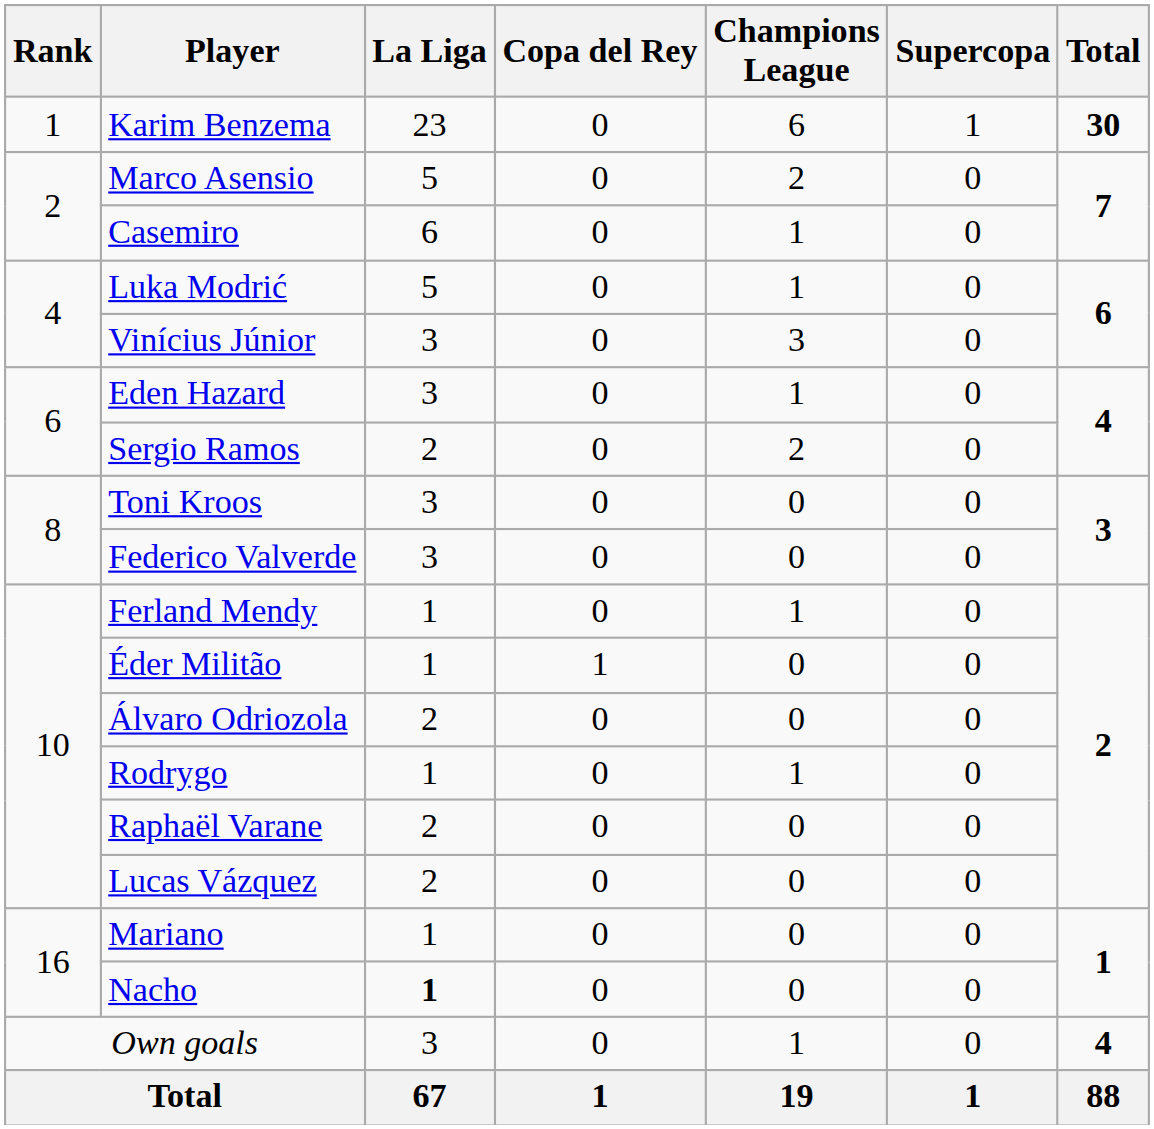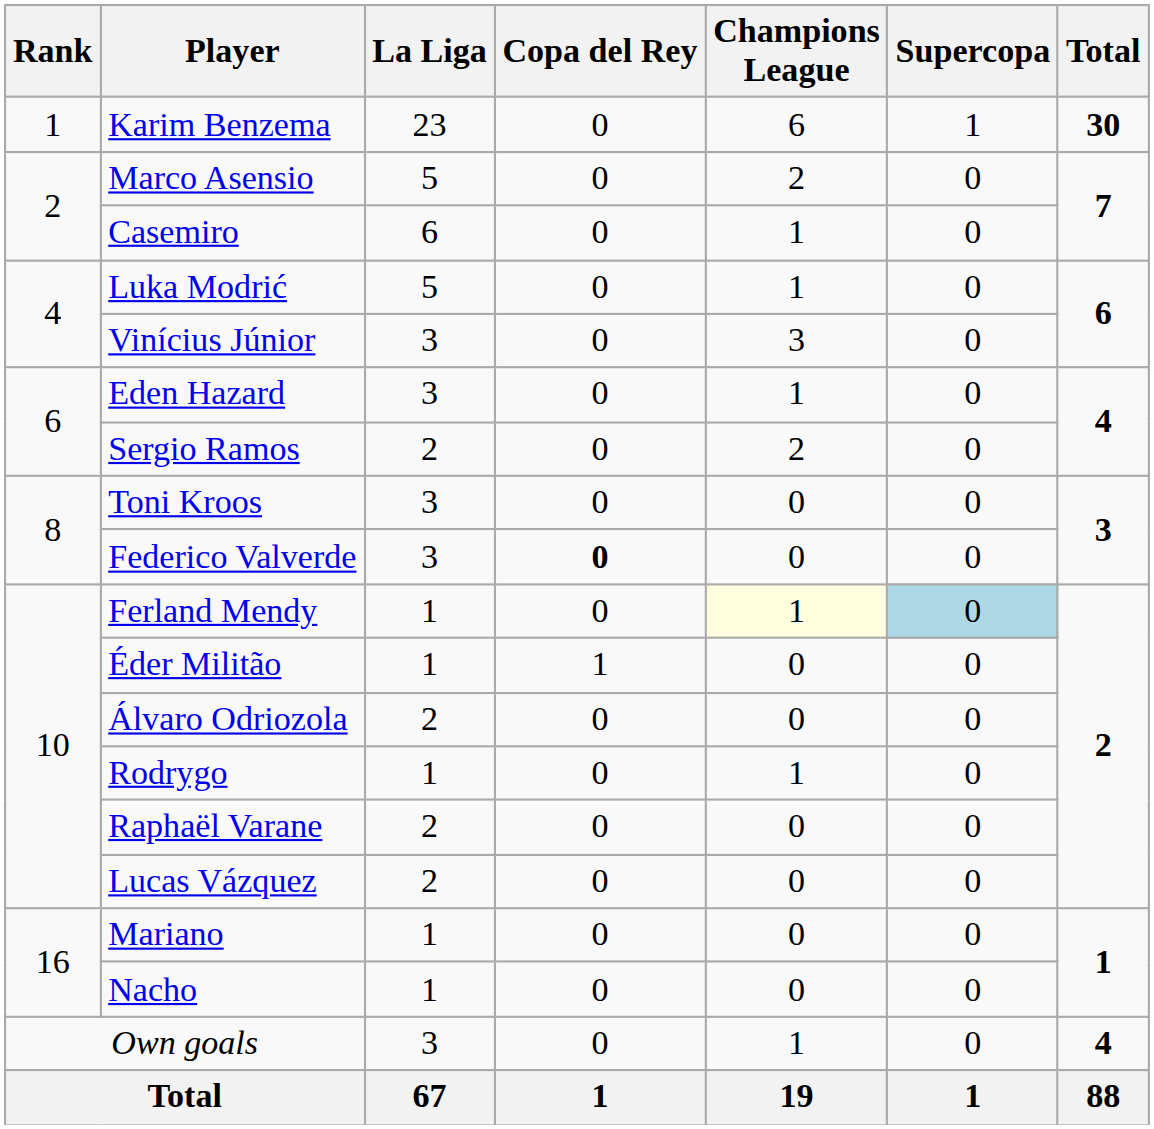(600, 556) normal -> (600, 556) bold
(797, 610) no background -> (797, 610) lightyellow background
(973, 610) no background -> (973, 610) lightblue background
(429, 988) bold -> (429, 988) normal
